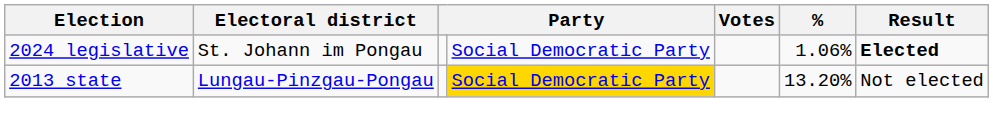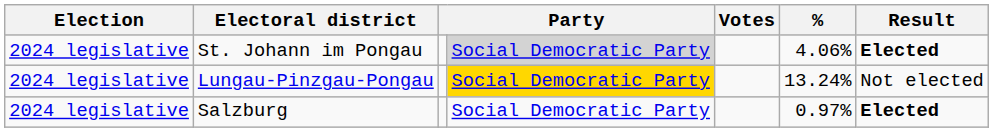(581, 50) no background -> (581, 50) lightgrey background
(823, 50) 1.06% -> (823, 50) 4.06%
(65, 81) 2013 state -> (99, 81) 2024 legislative
(818, 81) 13.20% -> (818, 81) 13.24%
+ row: (243, 112)
